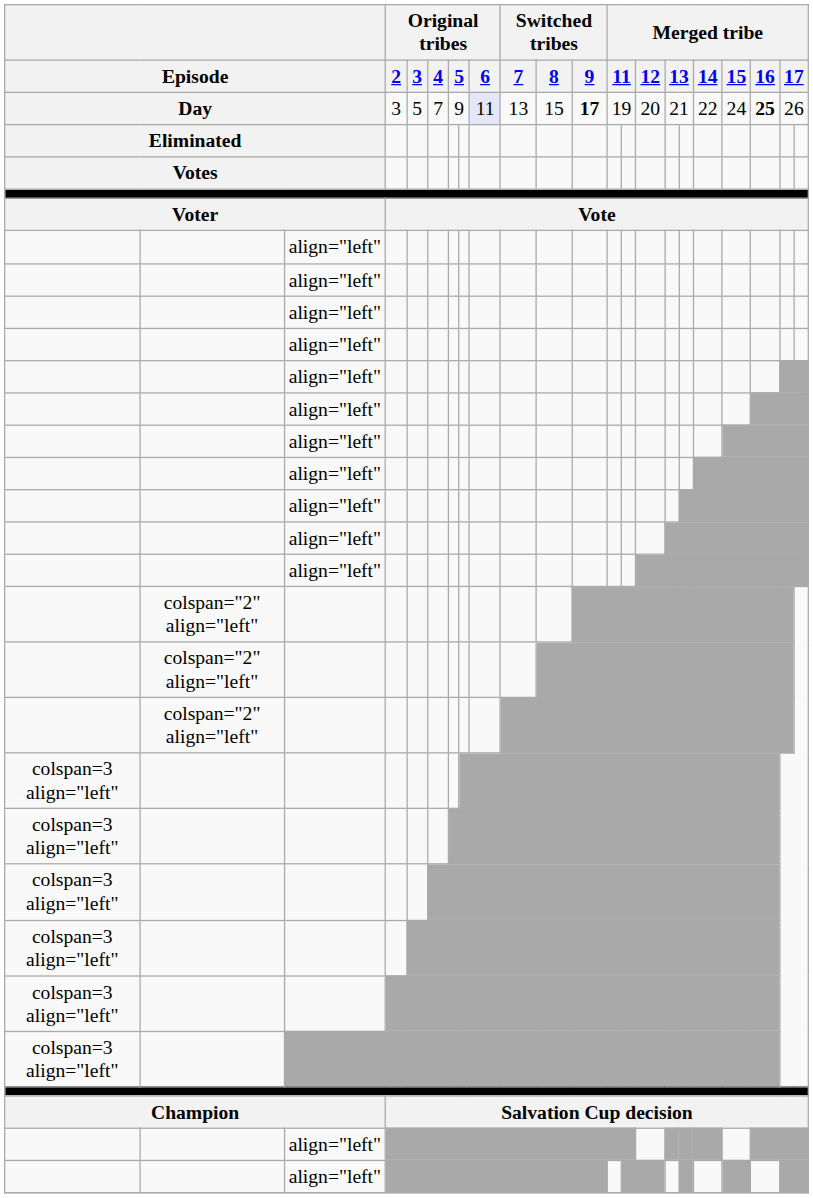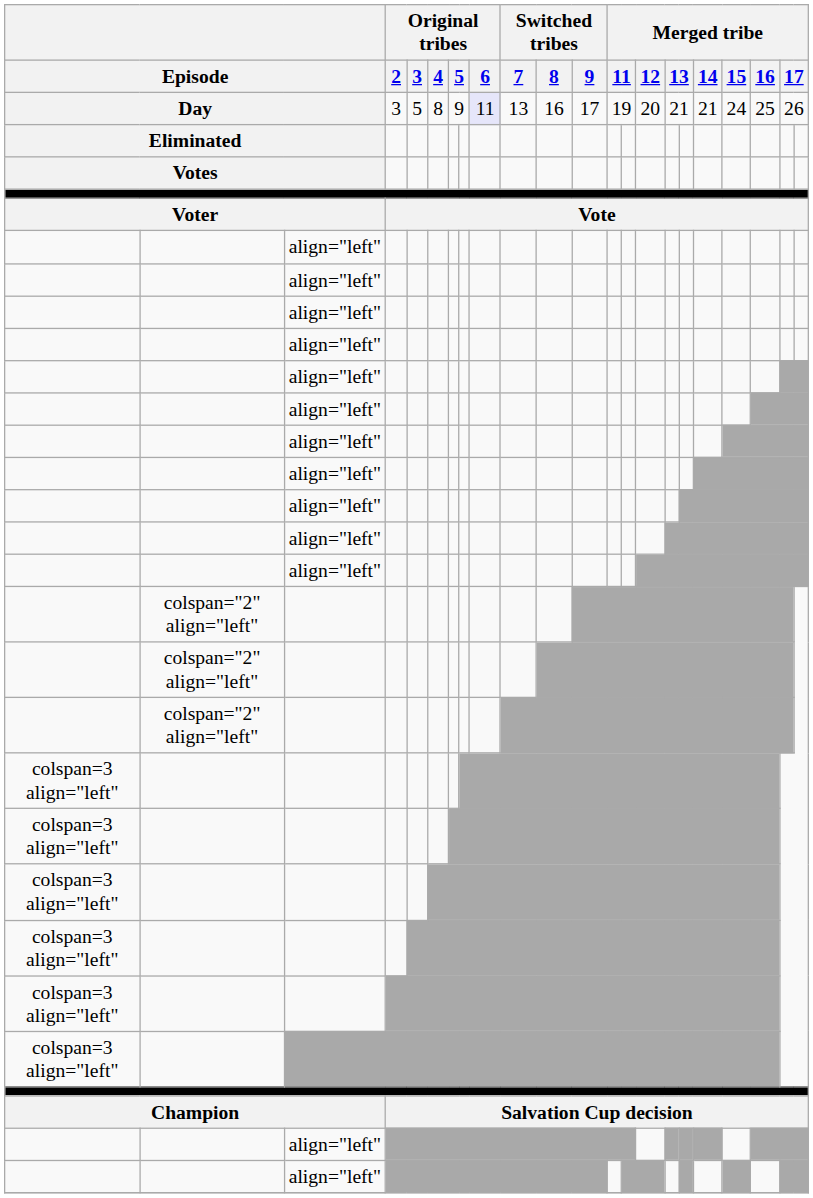(438, 108) 7 -> (438, 108) 8
(554, 108) 15 -> (554, 108) 16
(589, 108) bold -> (589, 108) normal
(708, 108) 22 -> (708, 108) 21
(765, 108) bold -> (765, 108) normal
